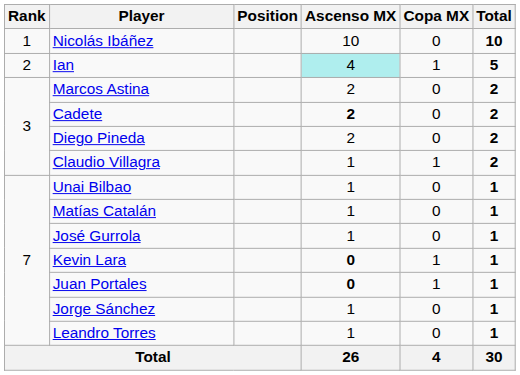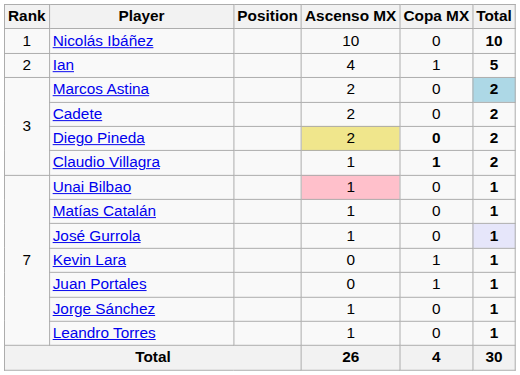(351, 65) paleturquoise background -> (351, 65) no background
(494, 89) no background -> (494, 89) lightblue background
(351, 114) bold -> (351, 114) normal
(351, 138) no background -> (351, 138) khaki background
(436, 138) normal -> (436, 138) bold
(436, 162) normal -> (436, 162) bold
(351, 187) no background -> (351, 187) pink background
(494, 235) no background -> (494, 235) lavender background
(351, 260) bold -> (351, 260) normal
(351, 284) bold -> (351, 284) normal
